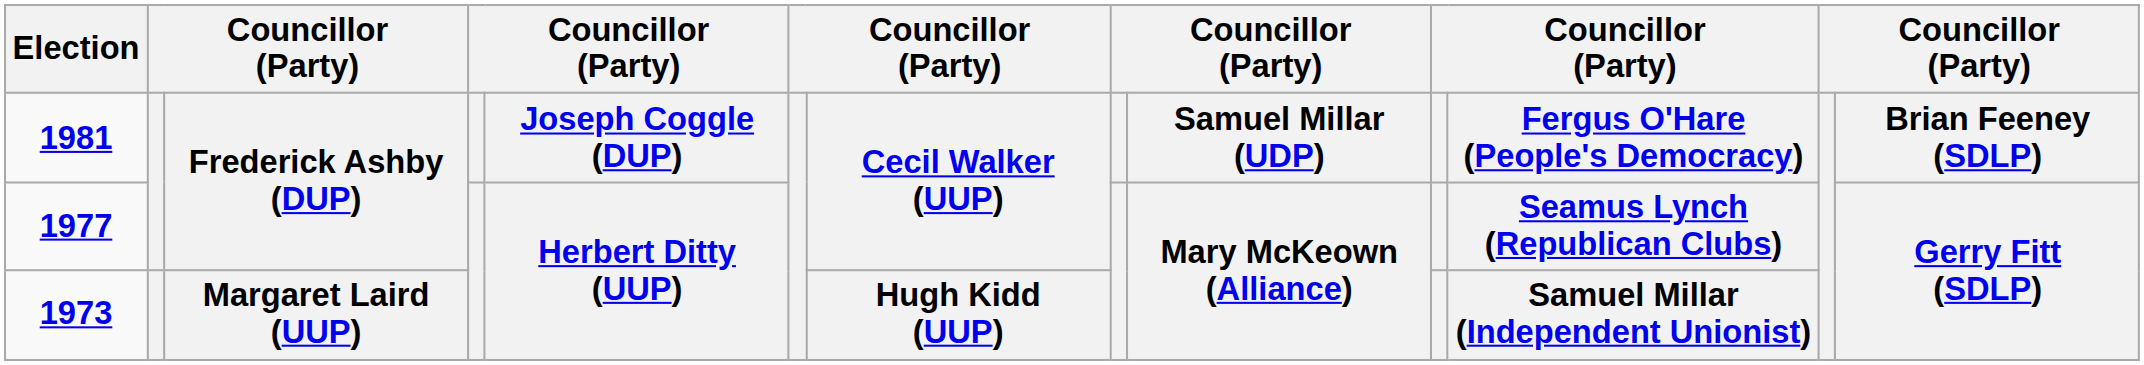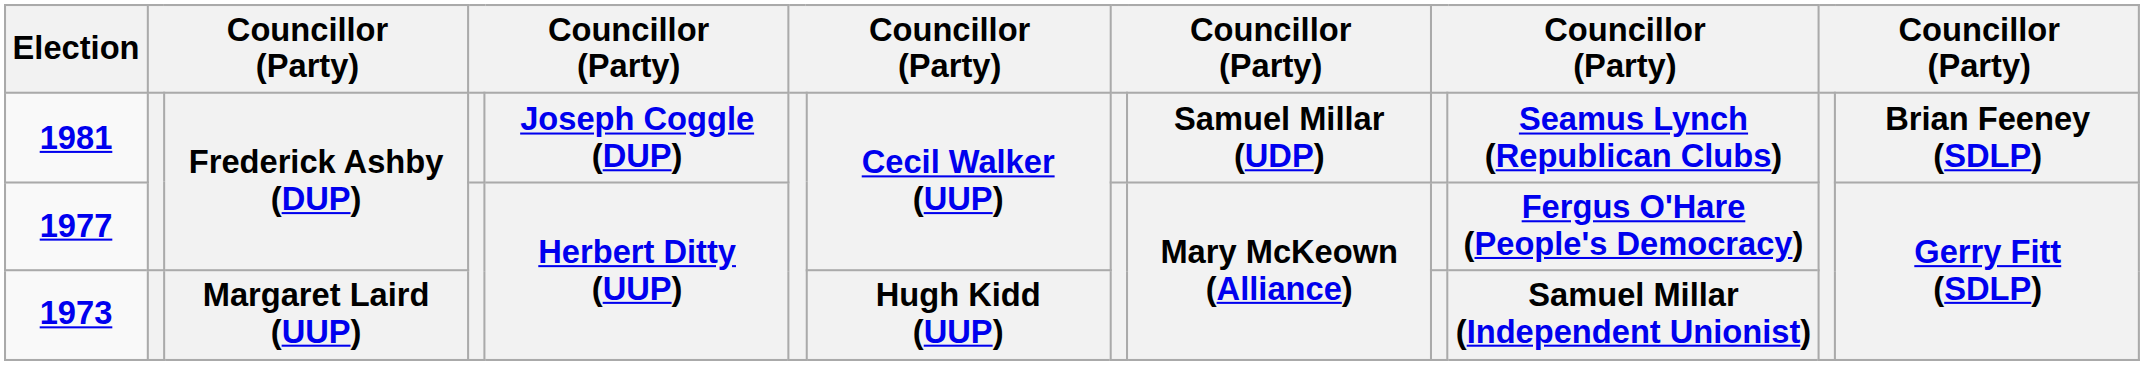(1633, 137) Fergus O'Hare (People's Democracy) -> (1633, 137) Seamus Lynch (Republican Clubs)
(1633, 225) Seamus Lynch (Republican Clubs) -> (1633, 225) Fergus O'Hare (People's Democracy)
